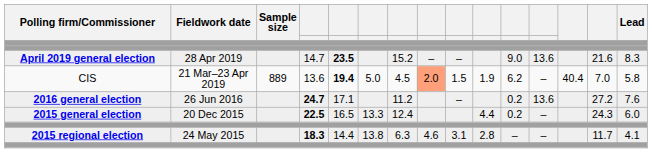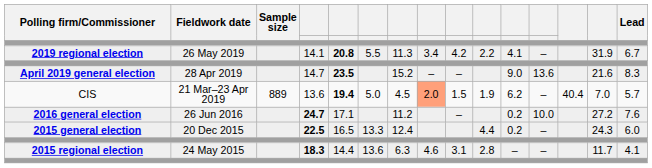+ row: (87, 54)
(632, 79) 5.8 -> (632, 94) 5.7
(543, 100) 13.6 -> (543, 115) 10.0
(373, 135) 13.8 -> (373, 151) 13.6
